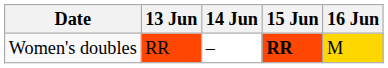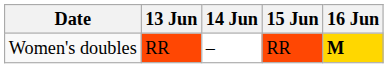(280, 47) bold -> (279, 47) normal
(335, 47) normal -> (336, 47) bold
